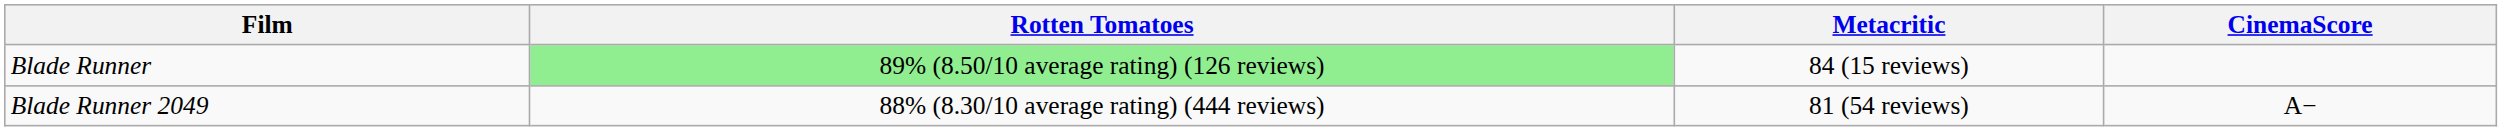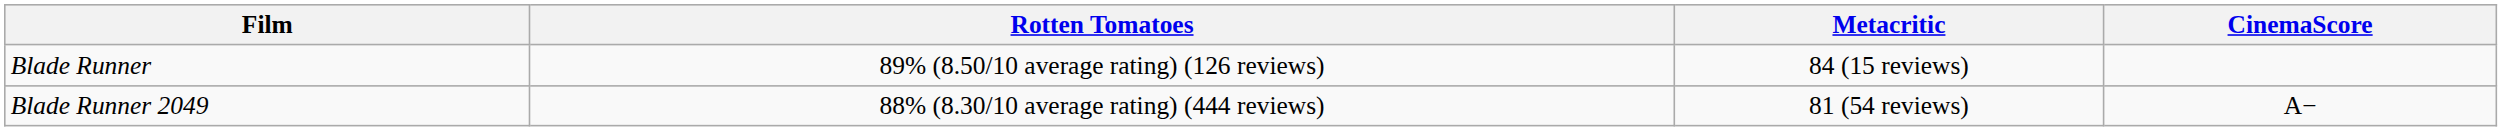(1102, 65) lightgreen background -> (1102, 65) no background
